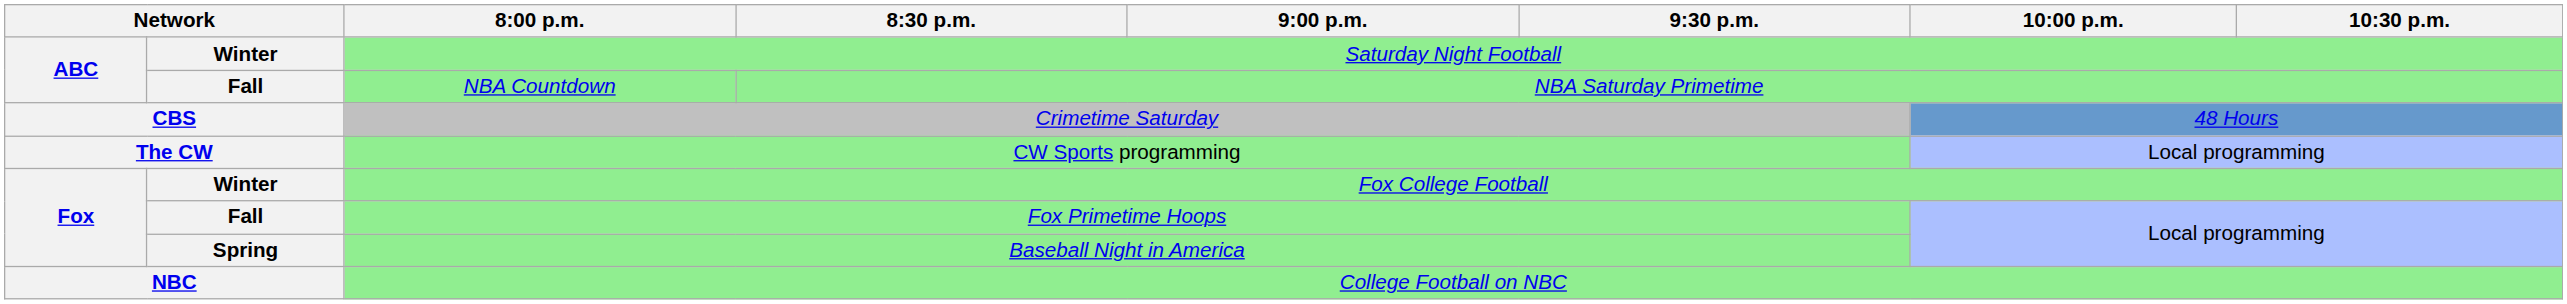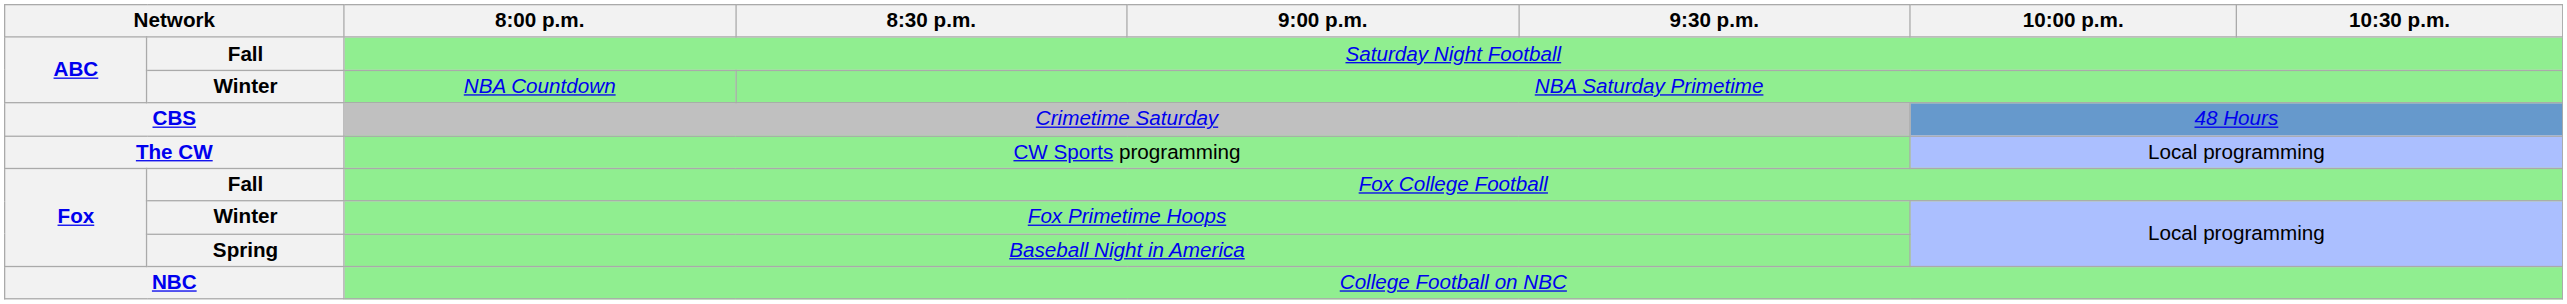(246, 53) Winter -> (246, 53) Fall
(246, 86) Fall -> (246, 86) Winter
(246, 184) Winter -> (246, 184) Fall
(246, 217) Fall -> (246, 217) Winter
